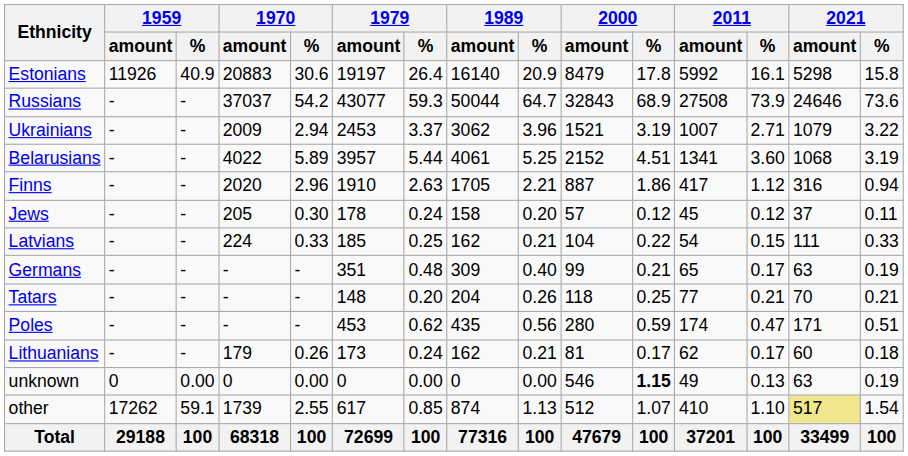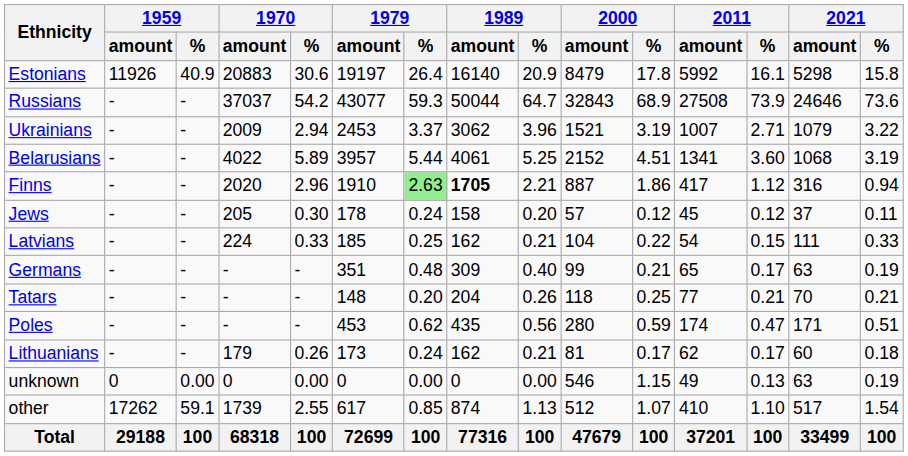(426, 185) no background -> (426, 185) lightgreen background
(470, 185) normal -> (470, 185) bold
(654, 381) bold -> (654, 381) normal
(808, 409) khaki background -> (808, 409) no background
